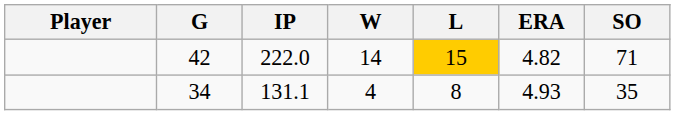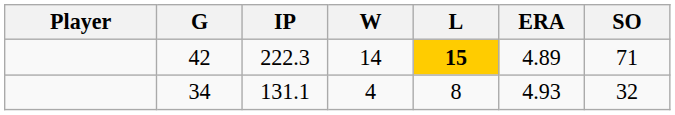(285, 57) 222.0 -> (285, 57) 222.3
(456, 57) normal -> (456, 57) bold
(541, 57) 4.82 -> (541, 57) 4.89
(627, 92) 35 -> (627, 92) 32
